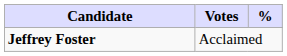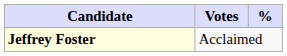(52, 39) no background -> (52, 39) lightyellow background
